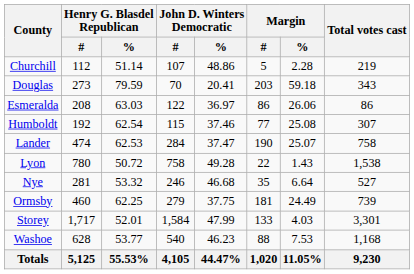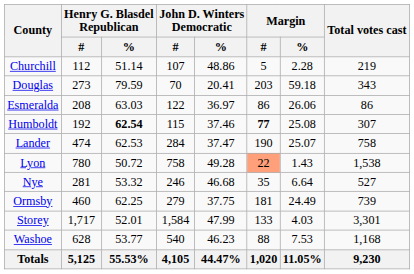(129, 124) normal -> (129, 124) bold
(264, 124) normal -> (264, 124) bold
(264, 162) no background -> (264, 162) lightsalmon background
